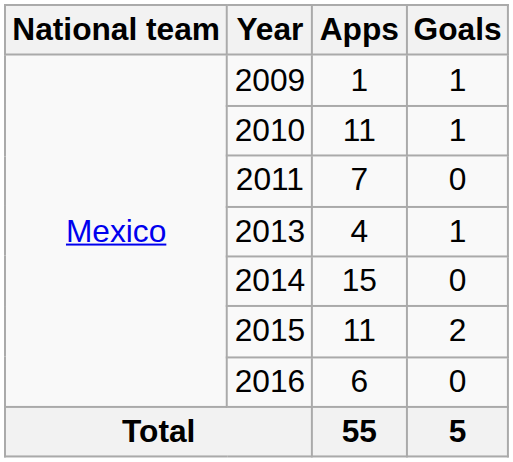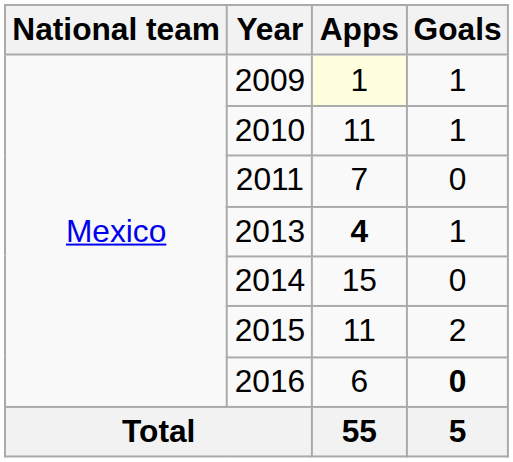(359, 79) no background -> (359, 79) lightyellow background
(359, 230) normal -> (359, 230) bold
(458, 381) normal -> (458, 381) bold
